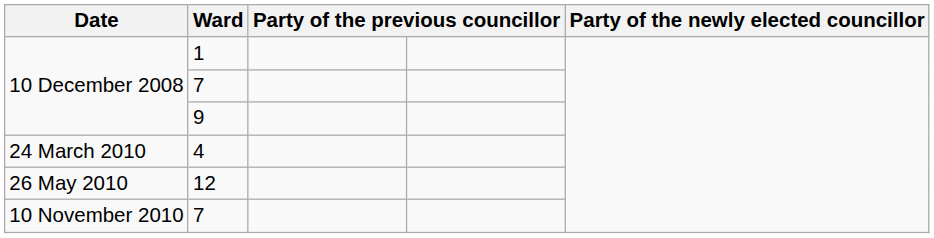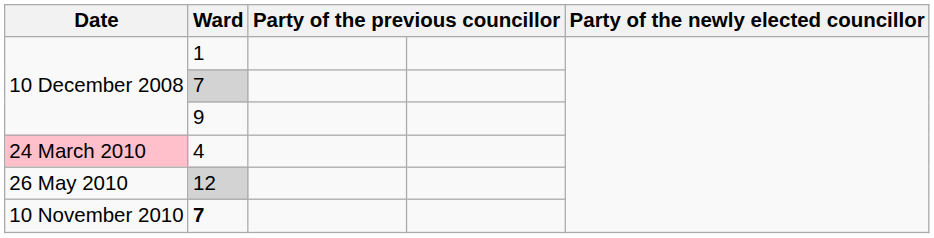(199, 85) no background -> (199, 85) lightgrey background
(78, 150) no background -> (78, 150) pink background
(204, 183) no background -> (204, 183) lightgrey background
(199, 215) normal -> (199, 215) bold
